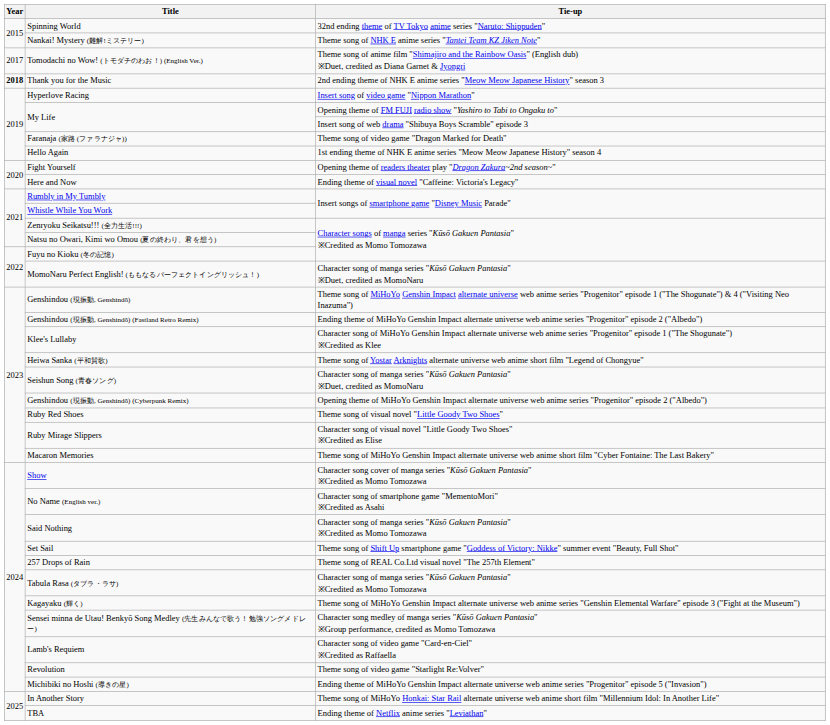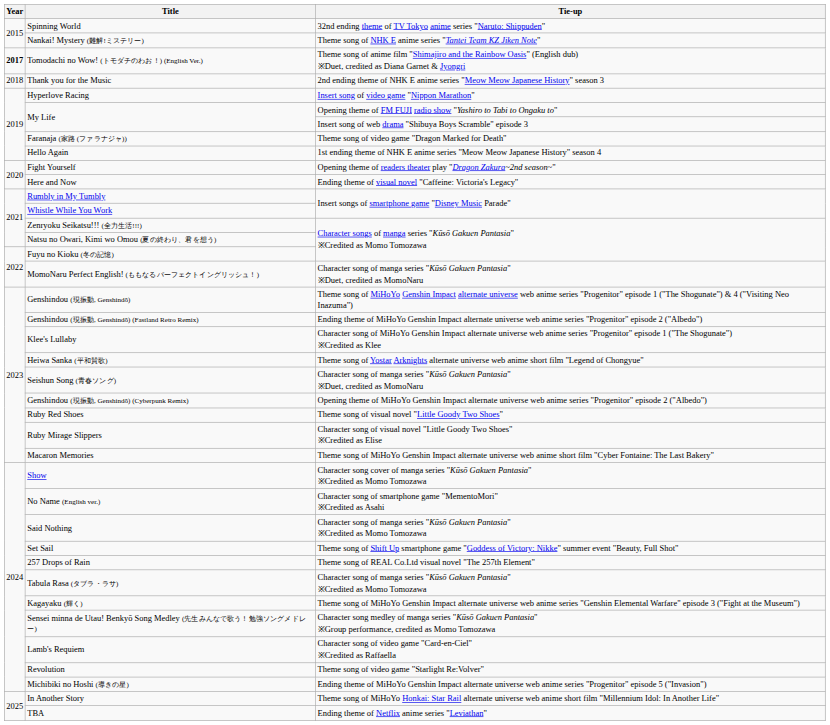(15, 60) normal -> (15, 60) bold
(15, 81) bold -> (15, 81) normal
